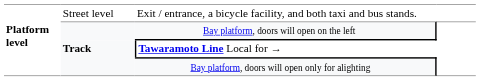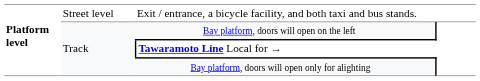(77, 48) bold -> (76, 48) normal
